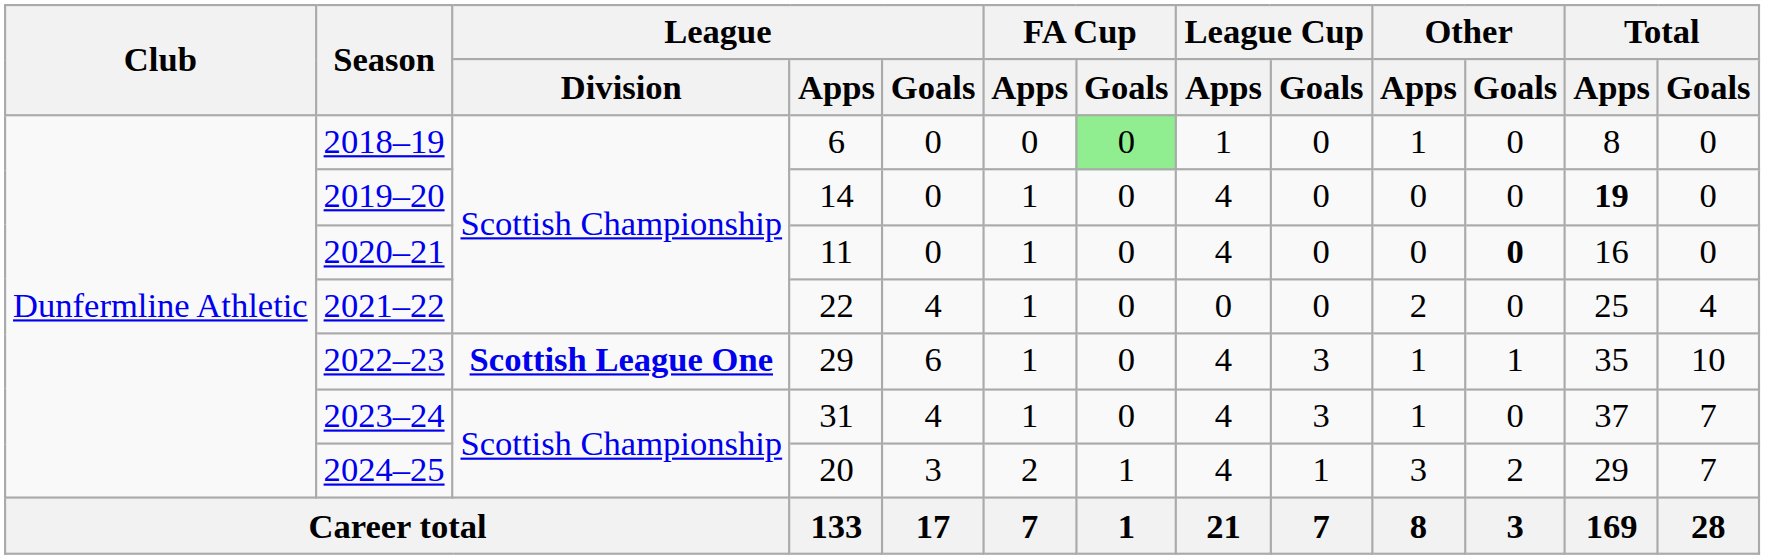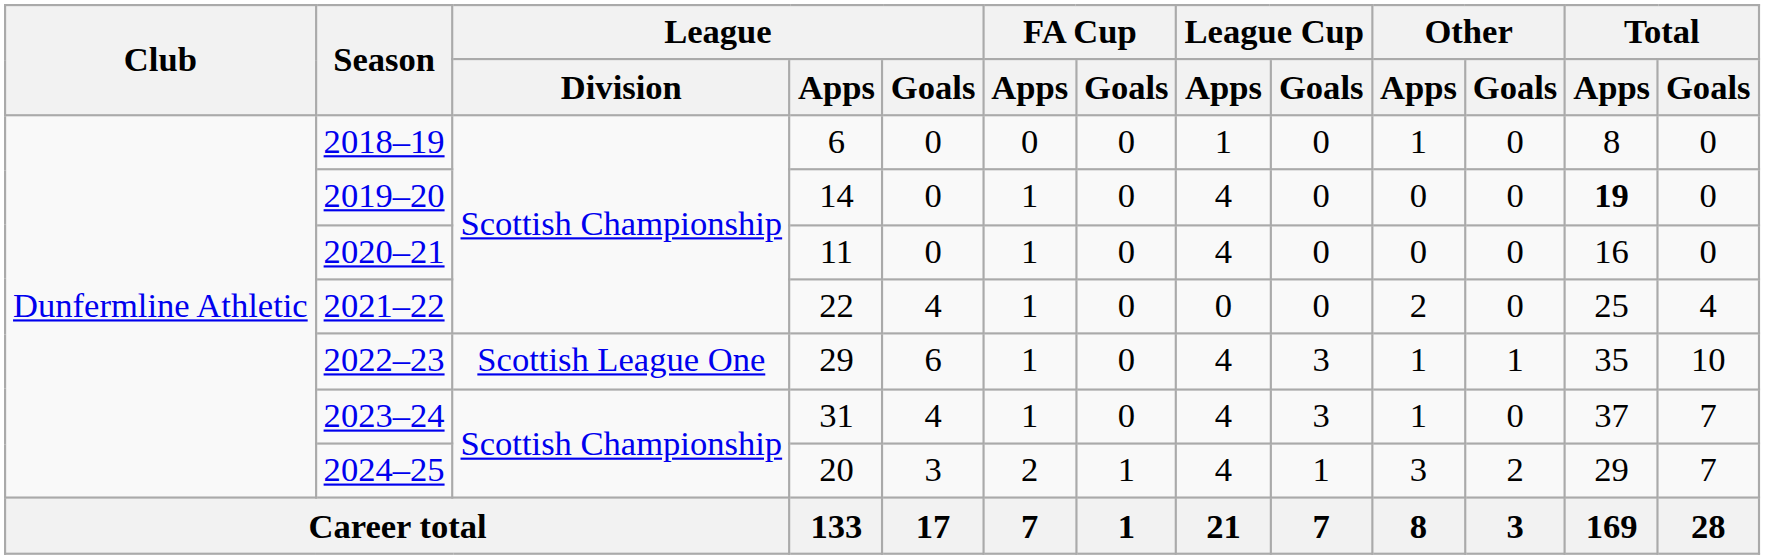(1126, 141) lightgreen background -> (1126, 141) no background
(1515, 251) bold -> (1515, 251) normal
(621, 360) bold -> (621, 360) normal
